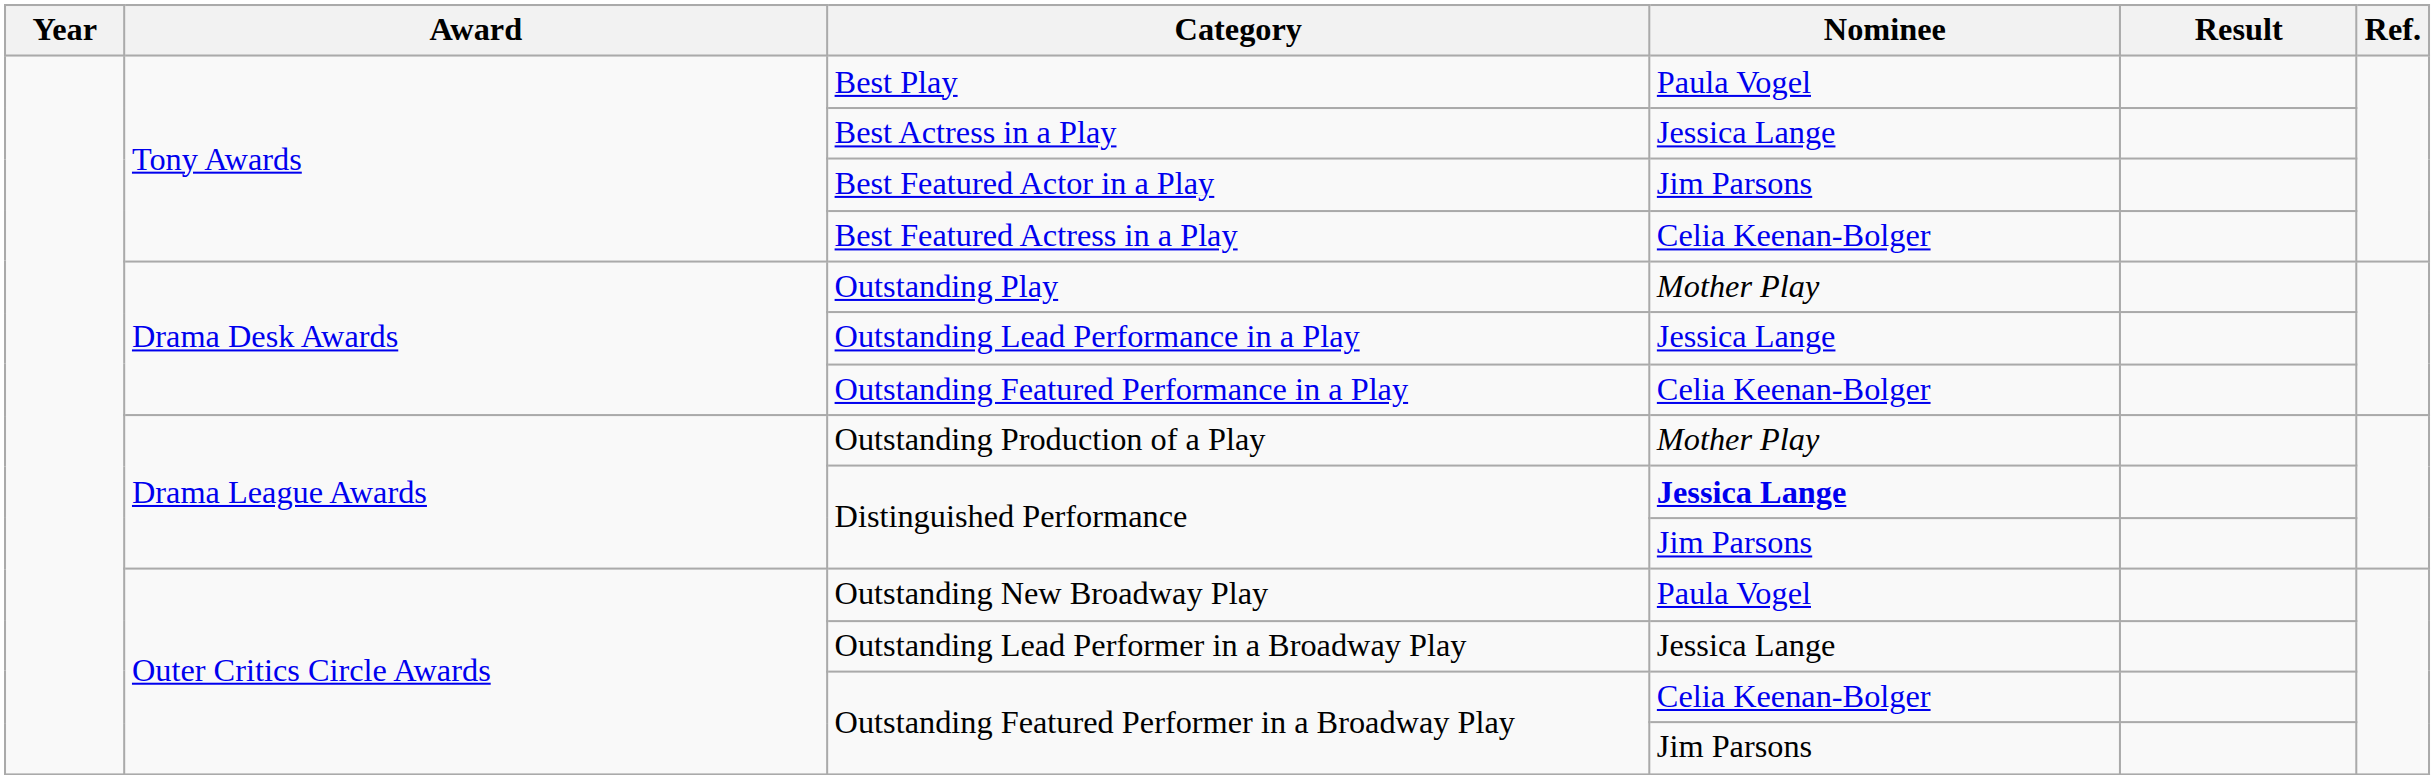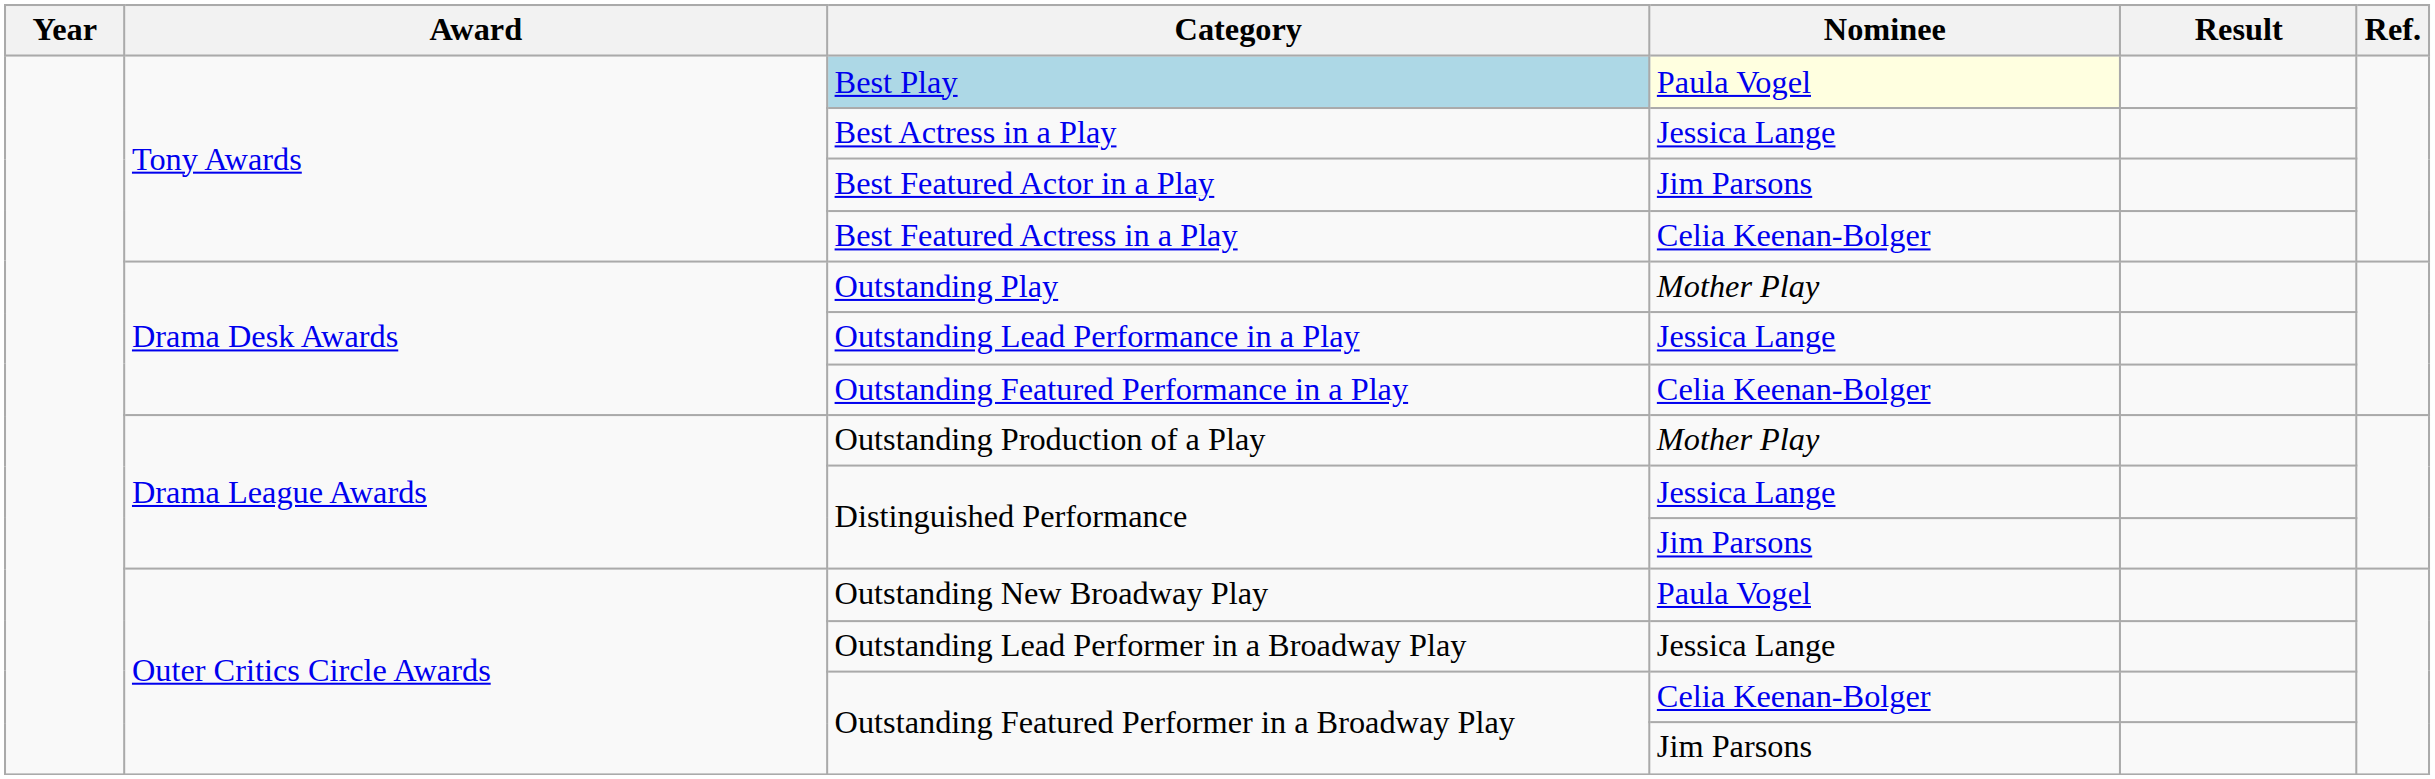(896, 81) no background -> (896, 81) lightblue background
(1734, 81) no background -> (1734, 81) lightyellow background
(1752, 491) bold -> (1746, 491) normal
